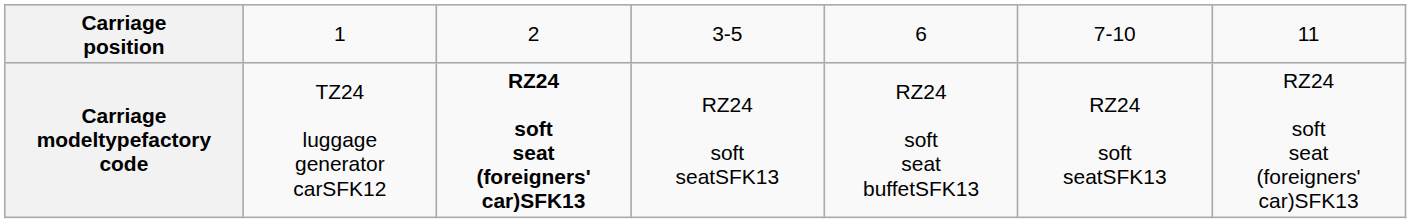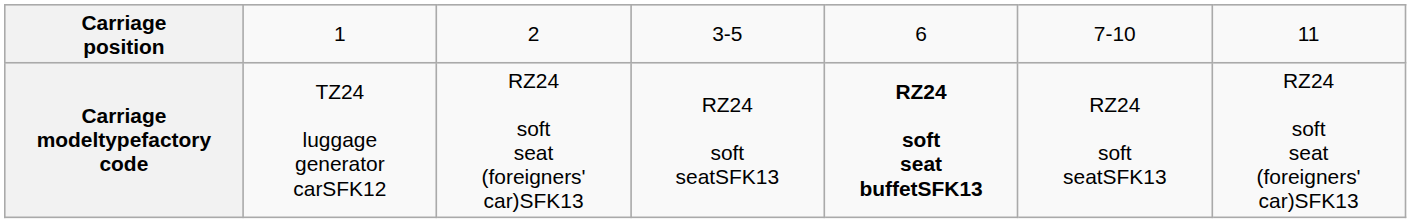(534, 140) bold -> (534, 140) normal
(921, 140) normal -> (921, 140) bold
